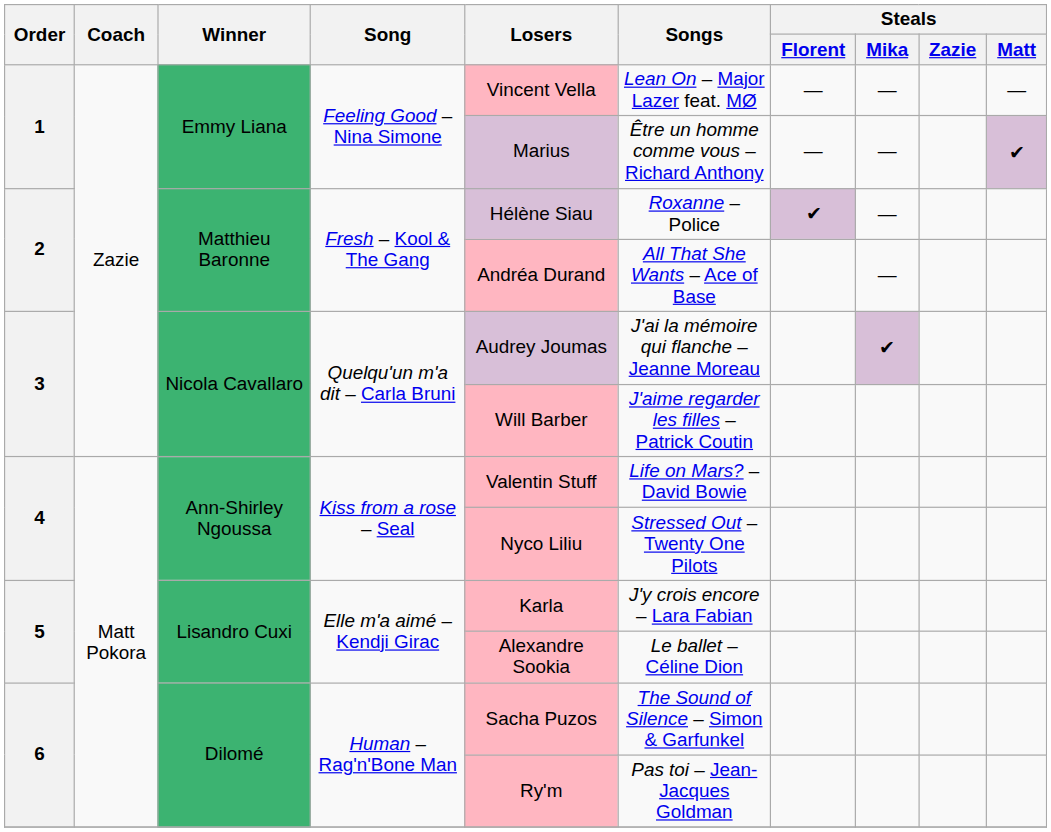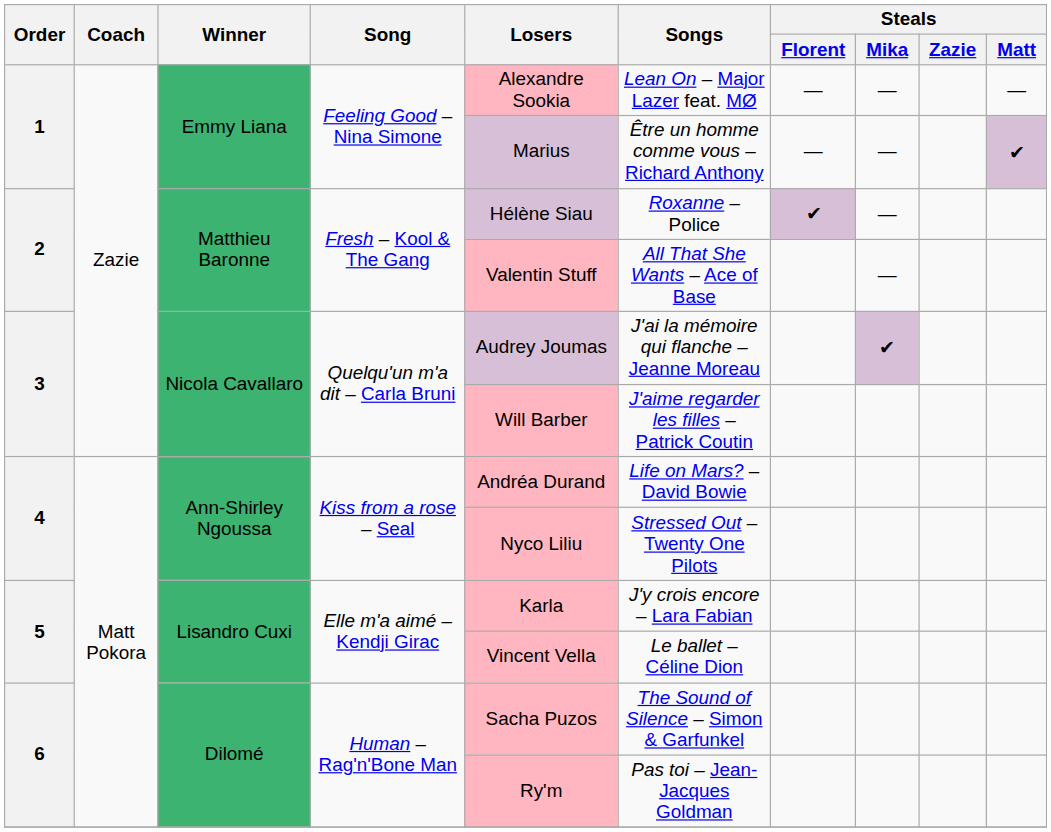(541, 89) Vincent Vella -> (541, 89) Alexandre Sookia
(541, 275) Andréa Durand -> (541, 275) Valentin Stuff
(541, 482) Valentin Stuff -> (541, 482) Andréa Durand
(541, 656) Alexandre Sookia -> (541, 656) Vincent Vella
